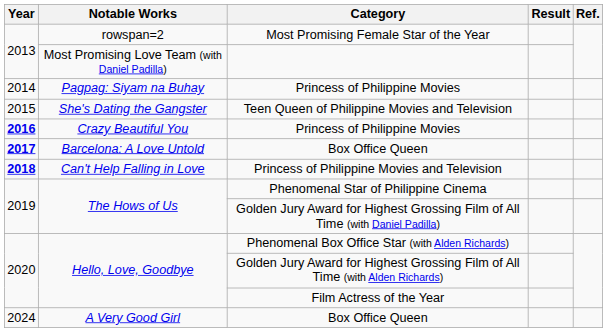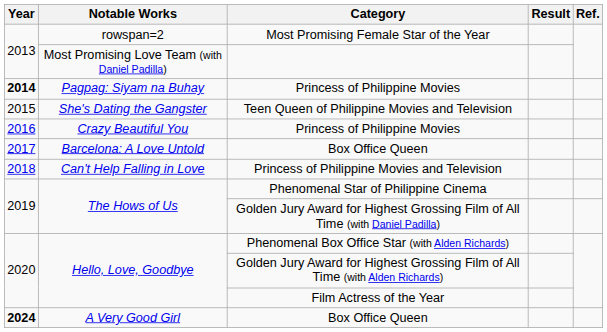(21, 88) normal -> (21, 88) bold
(21, 128) bold -> (21, 128) normal
(21, 149) bold -> (21, 149) normal
(21, 169) bold -> (21, 169) normal
(21, 317) normal -> (21, 317) bold
